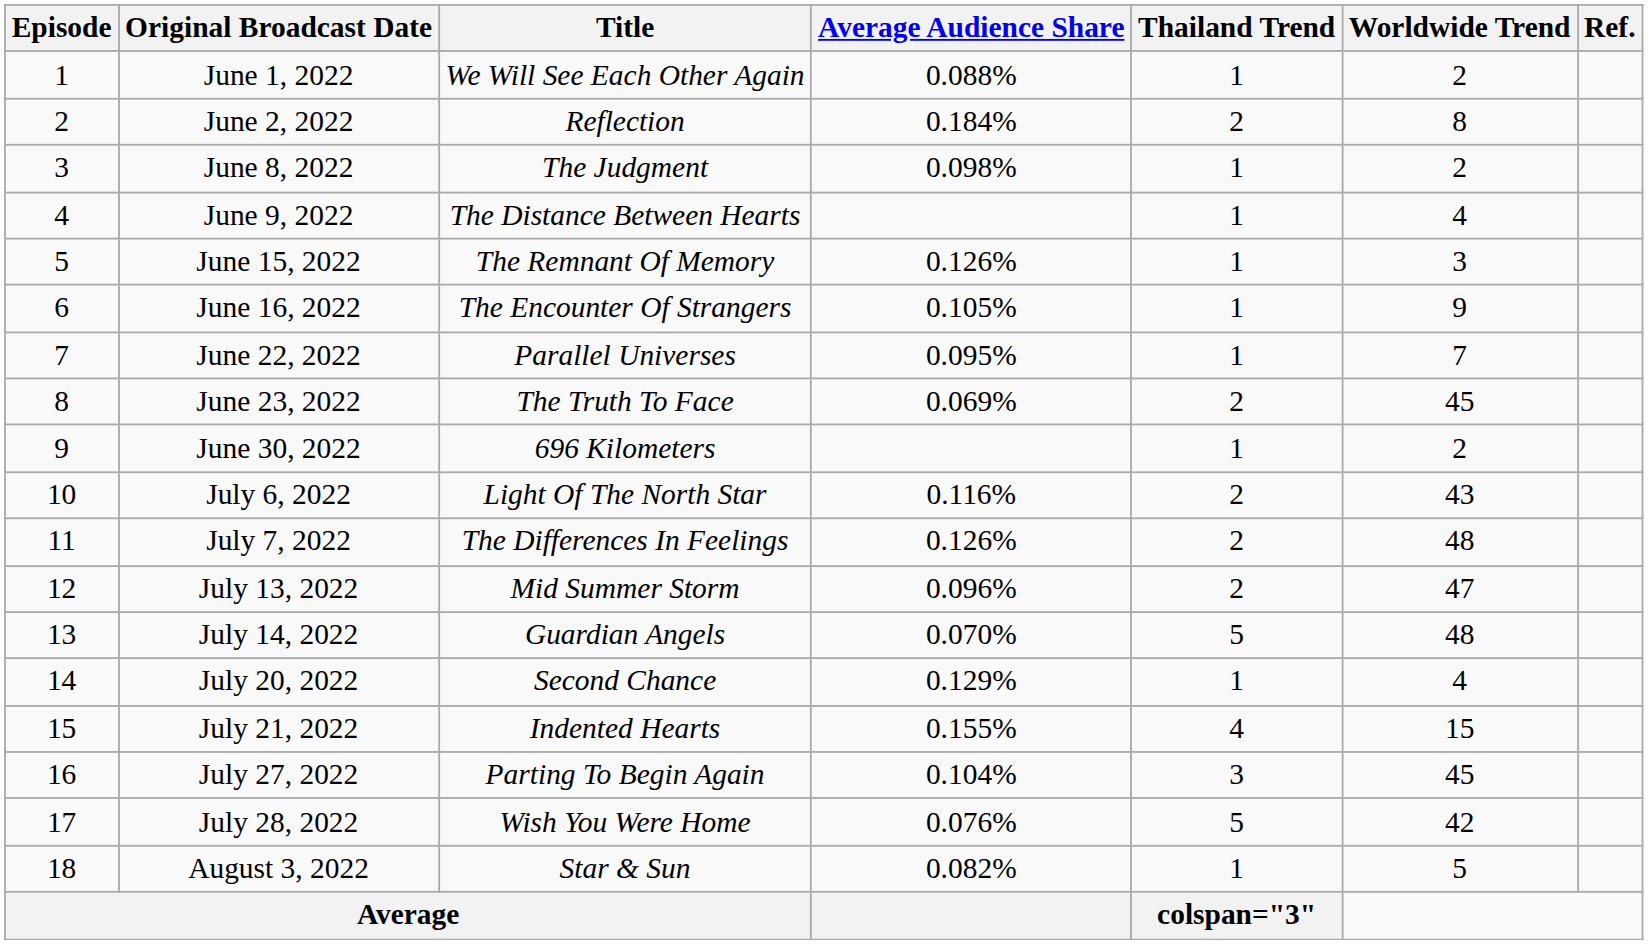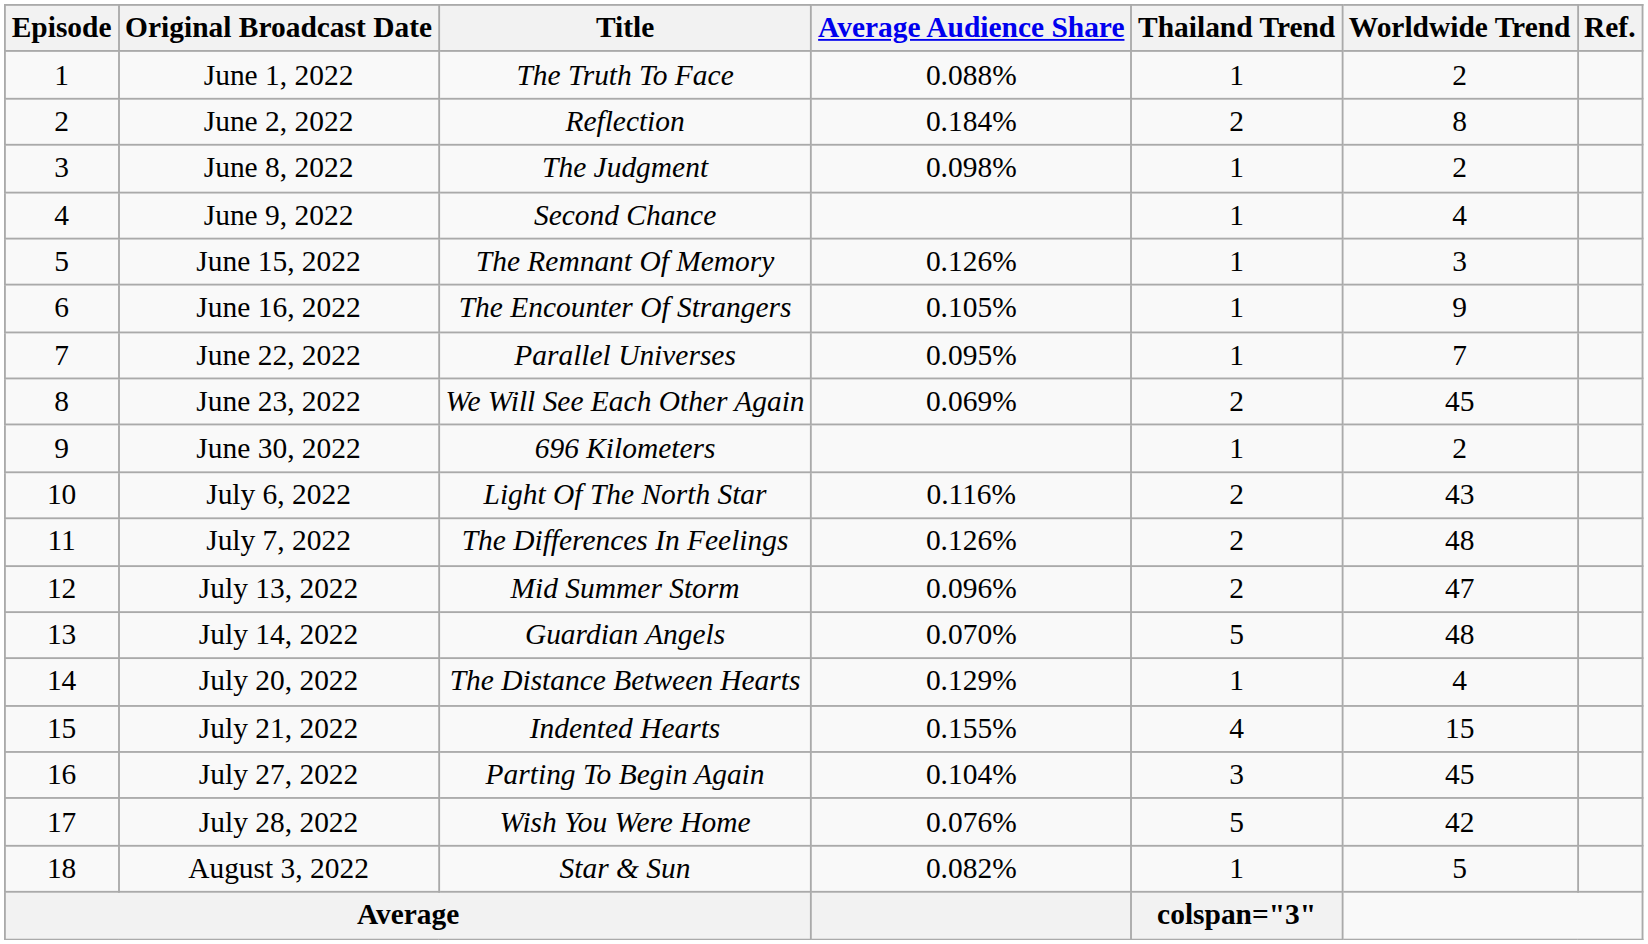(625, 74) We Will See Each Other Again -> (625, 74) The Truth To Face
(625, 214) The Distance Between Hearts -> (625, 214) Second Chance
(625, 401) The Truth To Face -> (625, 401) We Will See Each Other Again
(625, 681) Second Chance -> (625, 681) The Distance Between Hearts
